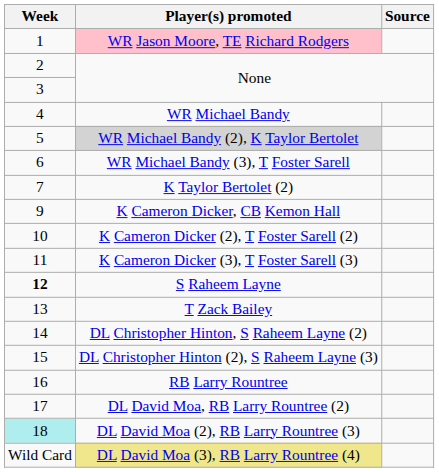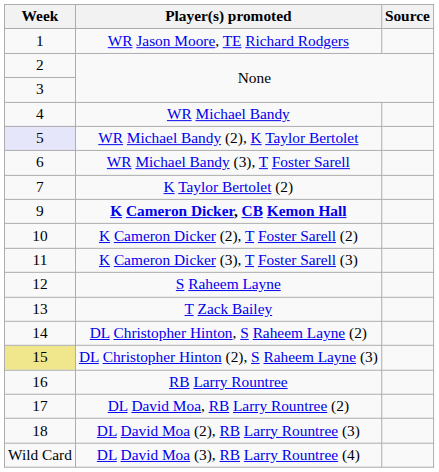(228, 41) pink background -> (228, 41) no background
(40, 138) no background -> (40, 138) lavender background
(228, 138) lightgrey background -> (228, 138) no background
(228, 211) normal -> (228, 211) bold
(40, 284) bold -> (40, 284) normal
(40, 357) no background -> (40, 357) khaki background
(40, 430) paleturquoise background -> (40, 430) no background
(228, 455) khaki background -> (228, 455) no background
